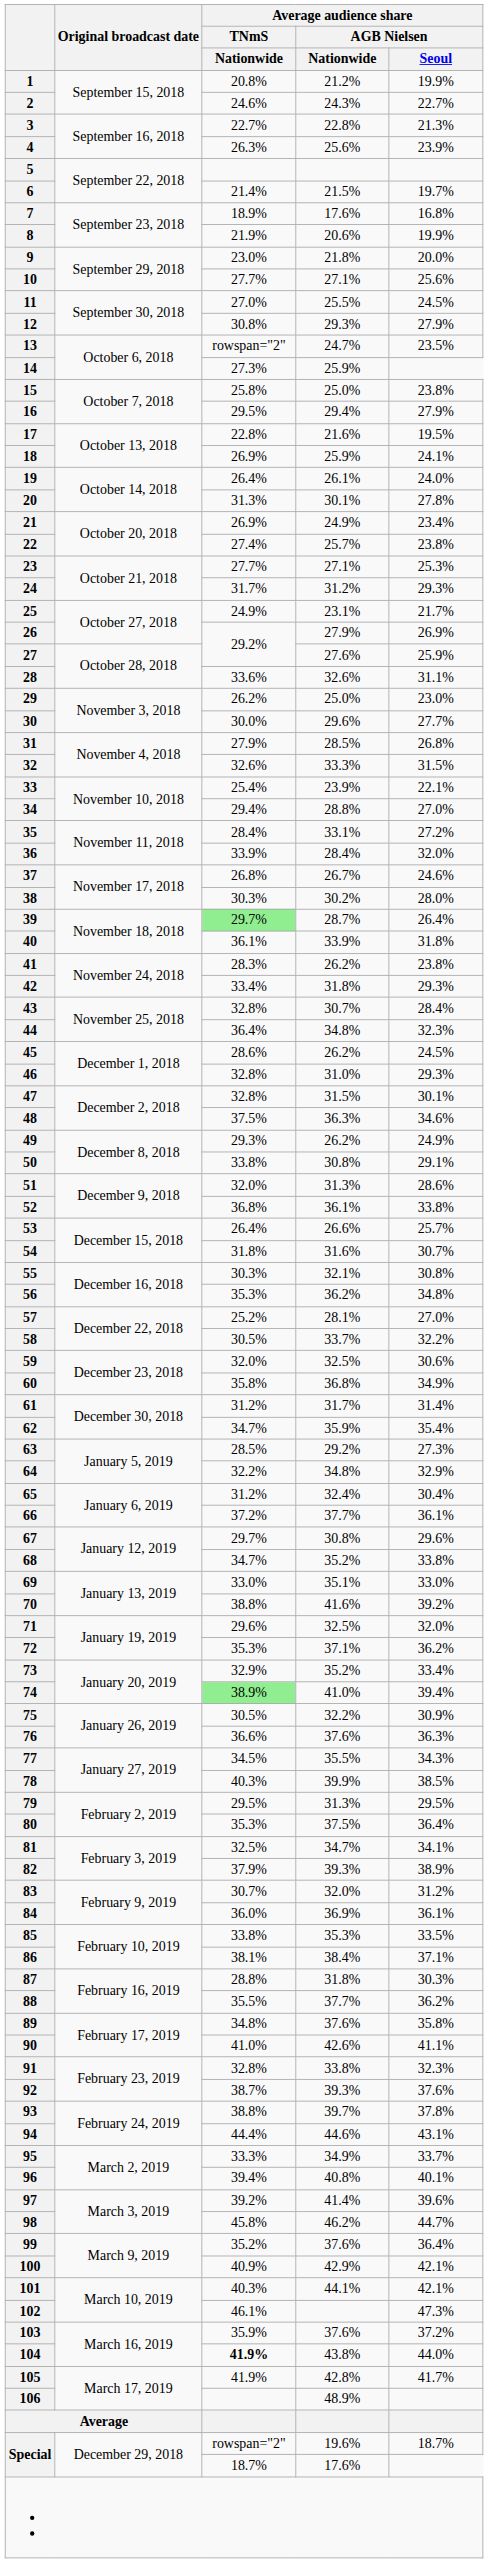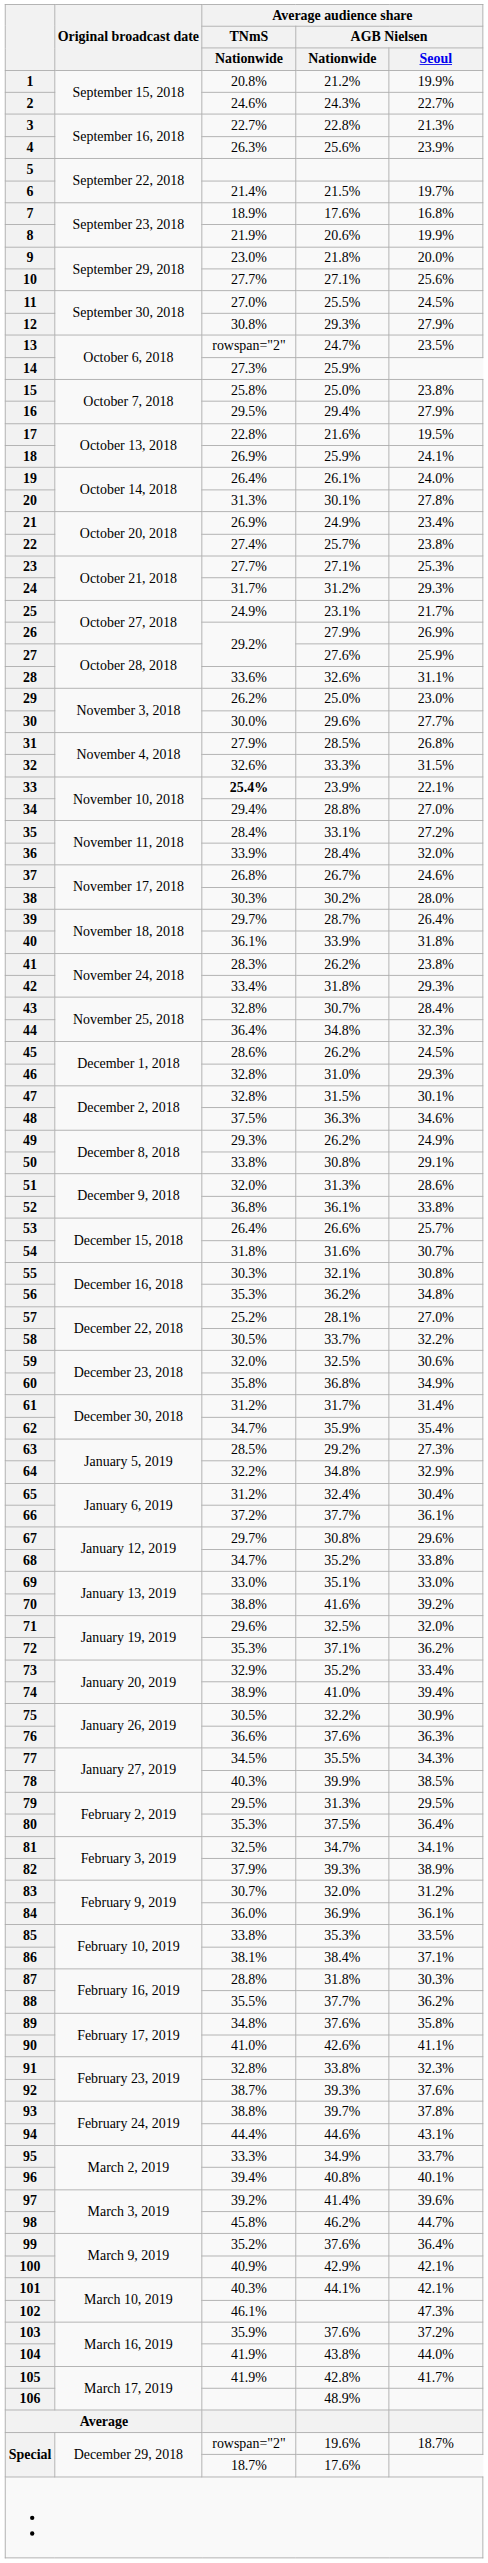(249, 787) normal -> (249, 787) bold
(249, 920) lightgreen background -> (249, 920) no background
(249, 1692) lightgreen background -> (249, 1692) no background
(249, 2355) bold -> (249, 2355) normal
